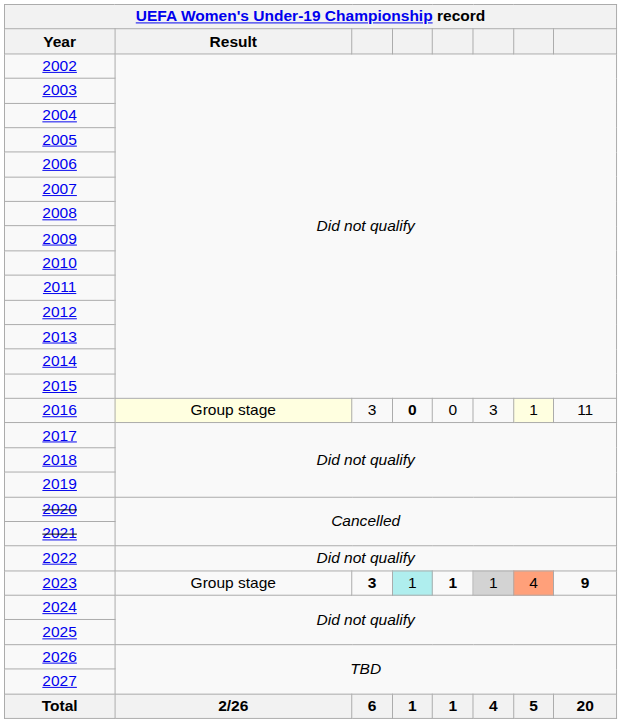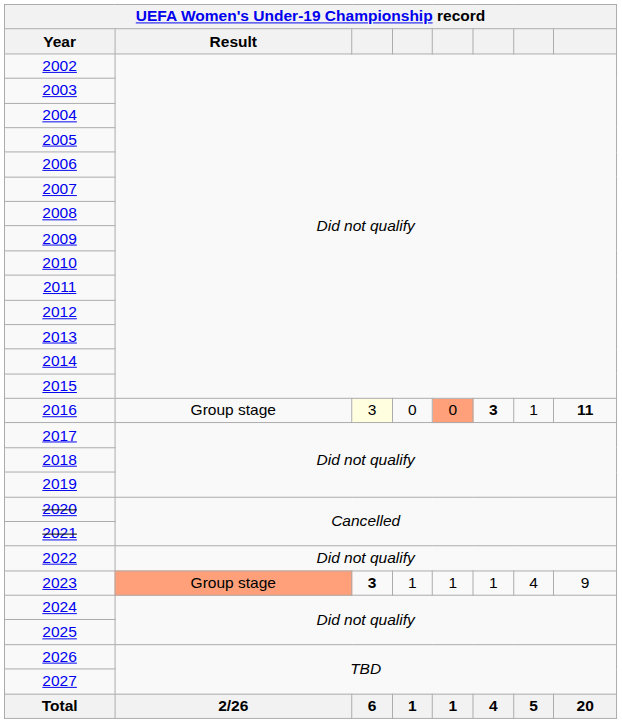(233, 410) lightyellow background -> (233, 410) no background
(372, 410) no background -> (372, 410) lightyellow background
(412, 410) bold -> (412, 410) normal
(453, 410) no background -> (453, 410) lightsalmon background
(493, 410) normal -> (493, 410) bold
(534, 410) lightyellow background -> (534, 410) no background
(585, 410) normal -> (585, 410) bold
(233, 582) no background -> (233, 582) lightsalmon background
(412, 582) paleturquoise background -> (412, 582) no background
(453, 582) bold -> (453, 582) normal
(493, 582) lightgrey background -> (493, 582) no background
(534, 582) lightsalmon background -> (534, 582) no background
(585, 582) bold -> (585, 582) normal
